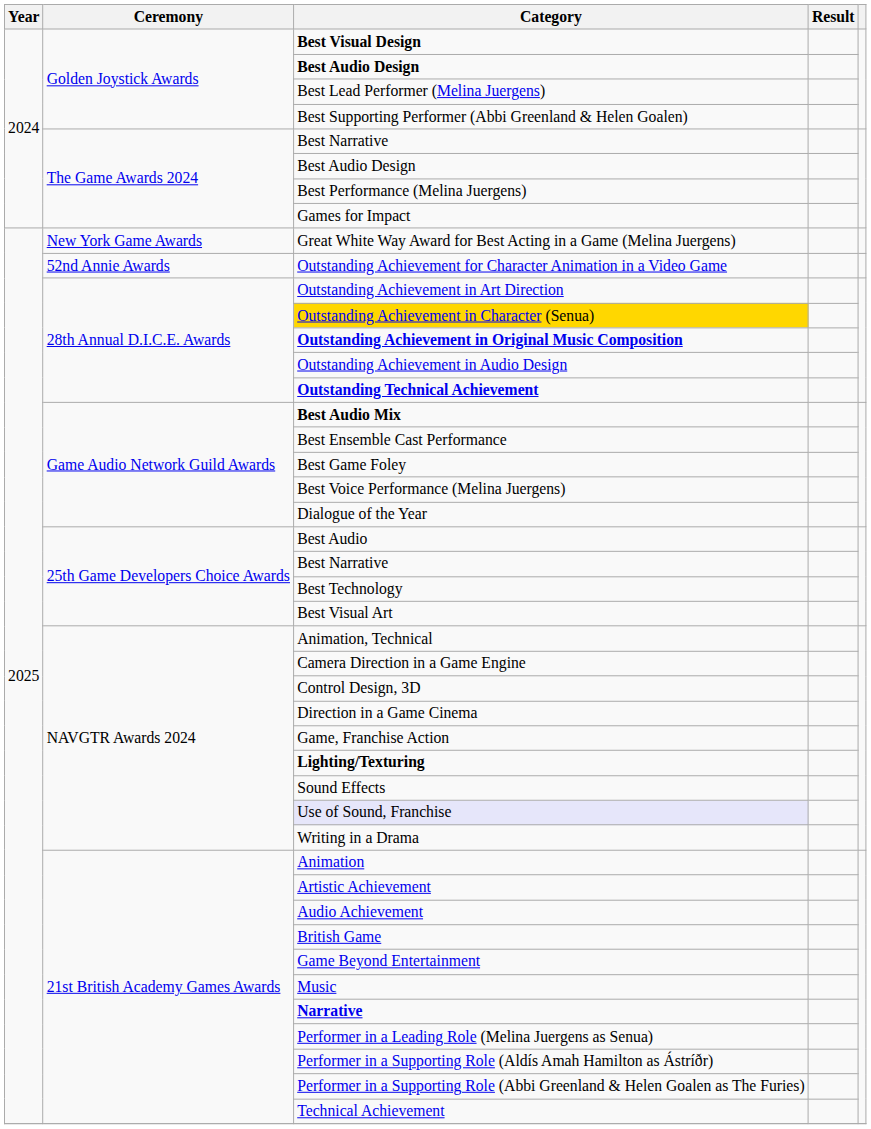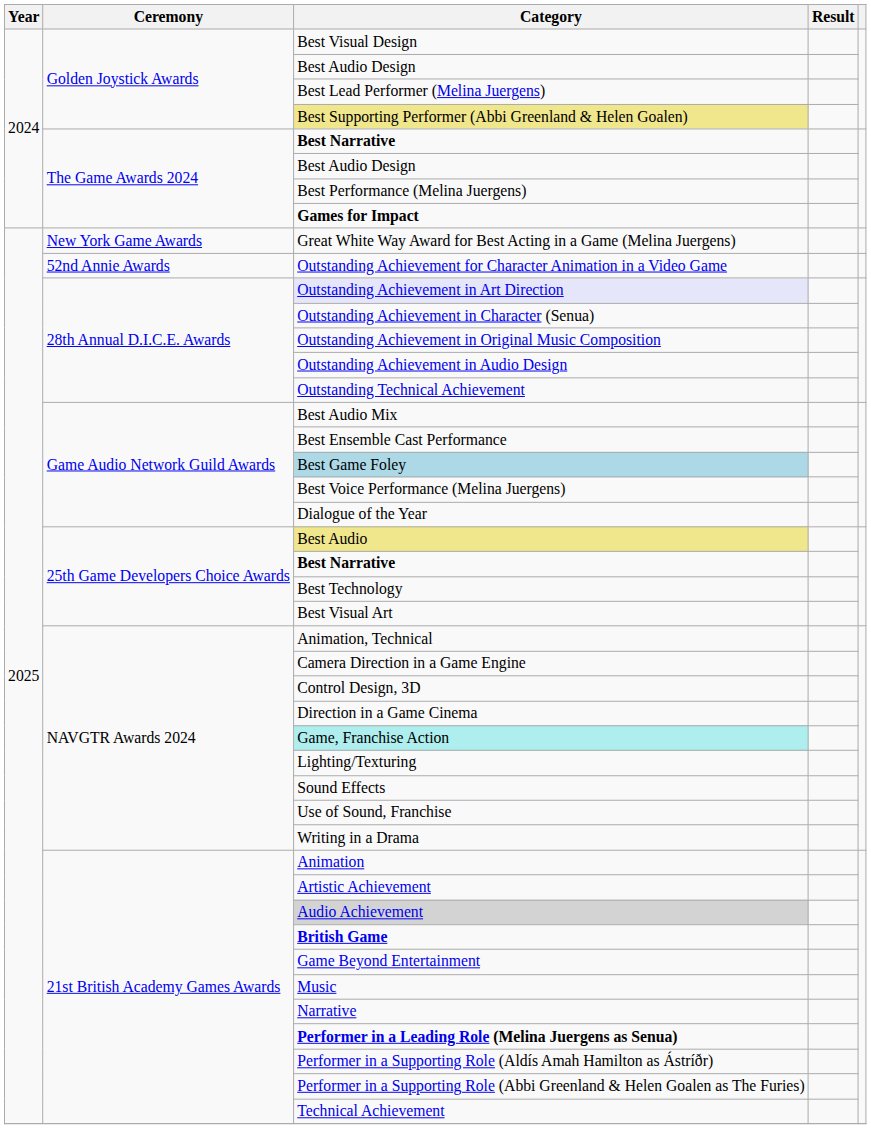(359, 41) bold -> (357, 41) normal
(358, 66) bold -> (356, 66) normal
(492, 116) no background -> (492, 116) khaki background
(343, 141) normal -> (346, 141) bold
(354, 215) normal -> (358, 215) bold
(430, 290) no background -> (430, 290) lavender background
(446, 315) gold background -> (446, 315) no background
(490, 340) bold -> (479, 340) normal
(418, 389) bold -> (411, 389) normal
(349, 414) bold -> (347, 414) normal
(352, 464) no background -> (352, 464) lightblue background
(332, 539) no background -> (332, 539) khaki background
(343, 564) normal -> (346, 564) bold
(373, 738) no background -> (373, 738) paleturquoise background
(361, 762) bold -> (357, 762) normal
(374, 812) lavender background -> (374, 812) no background
(360, 912) no background -> (360, 912) lightgrey background
(339, 937) normal -> (342, 937) bold
(330, 1011) bold -> (327, 1011) normal
(475, 1036) normal -> (487, 1036) bold
